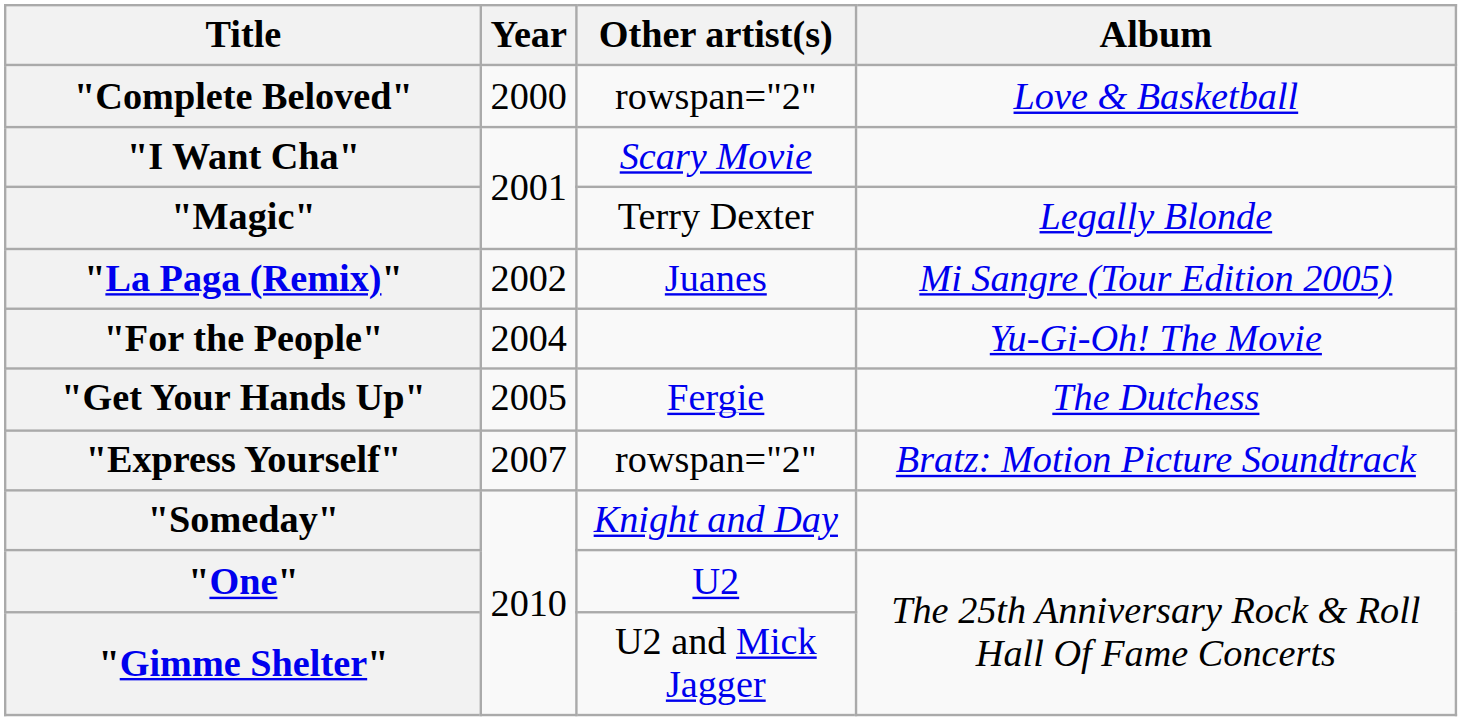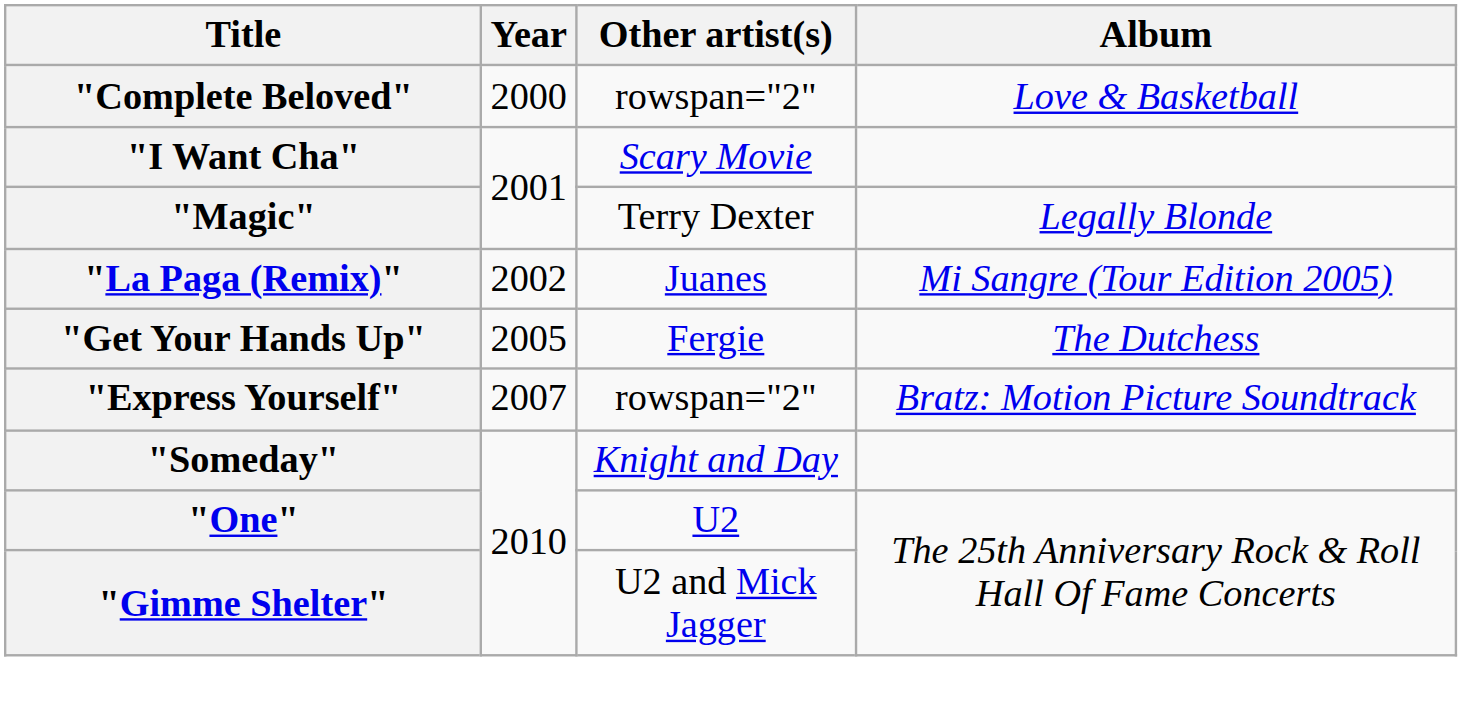- row: (243, 338)
